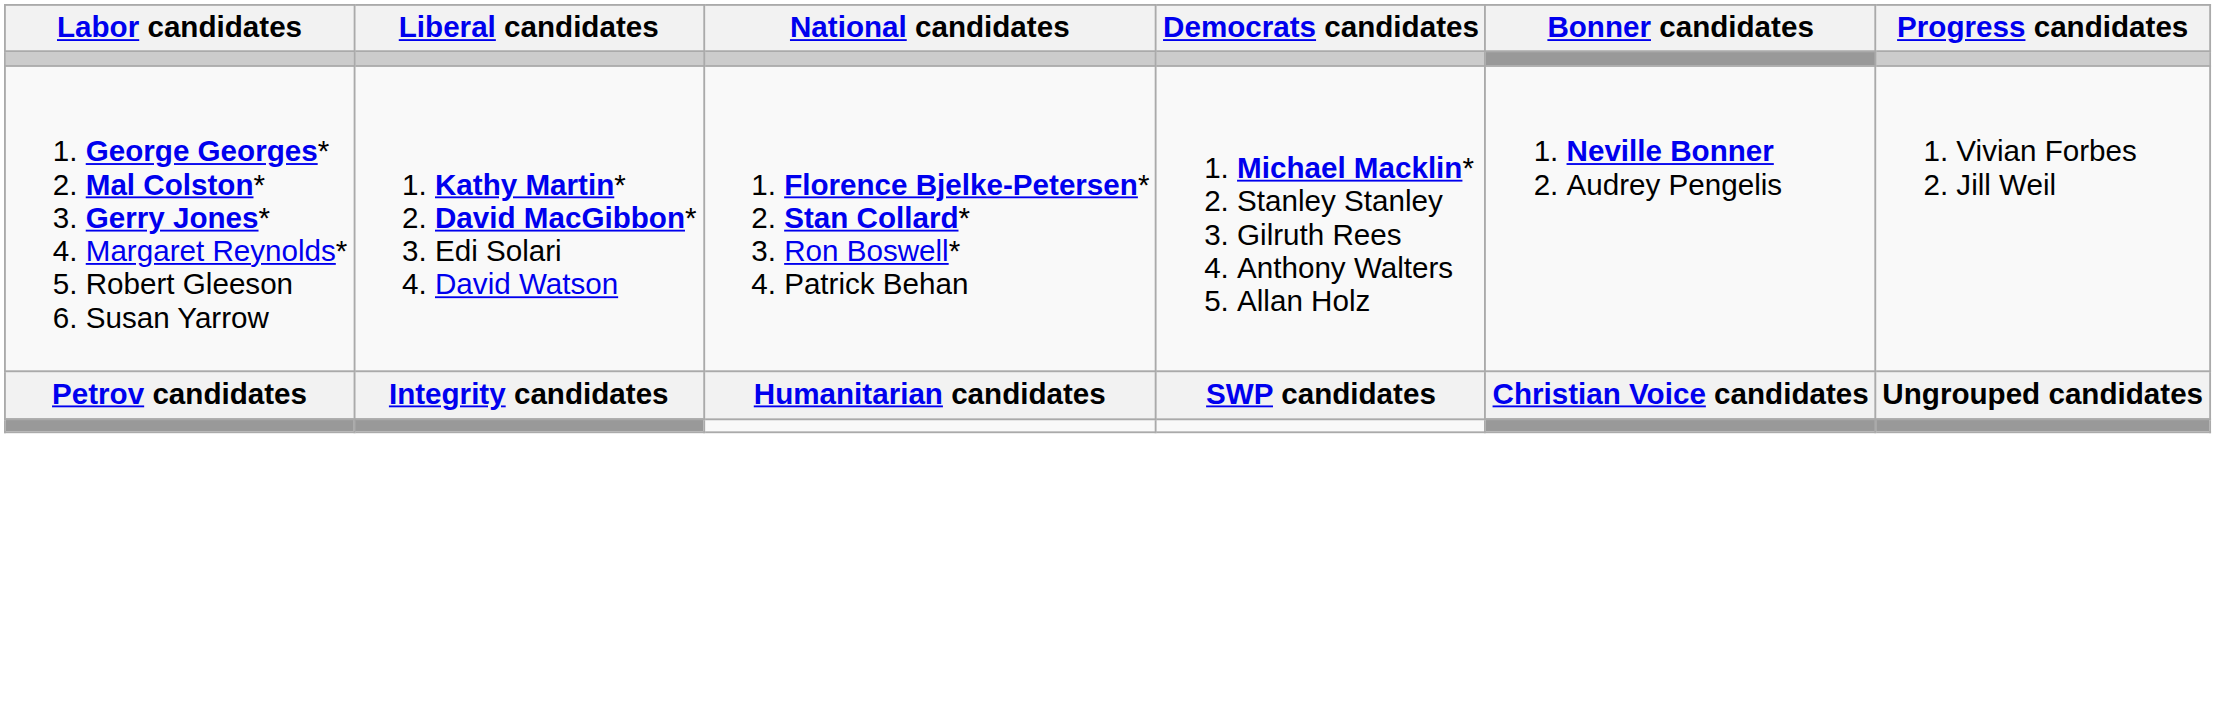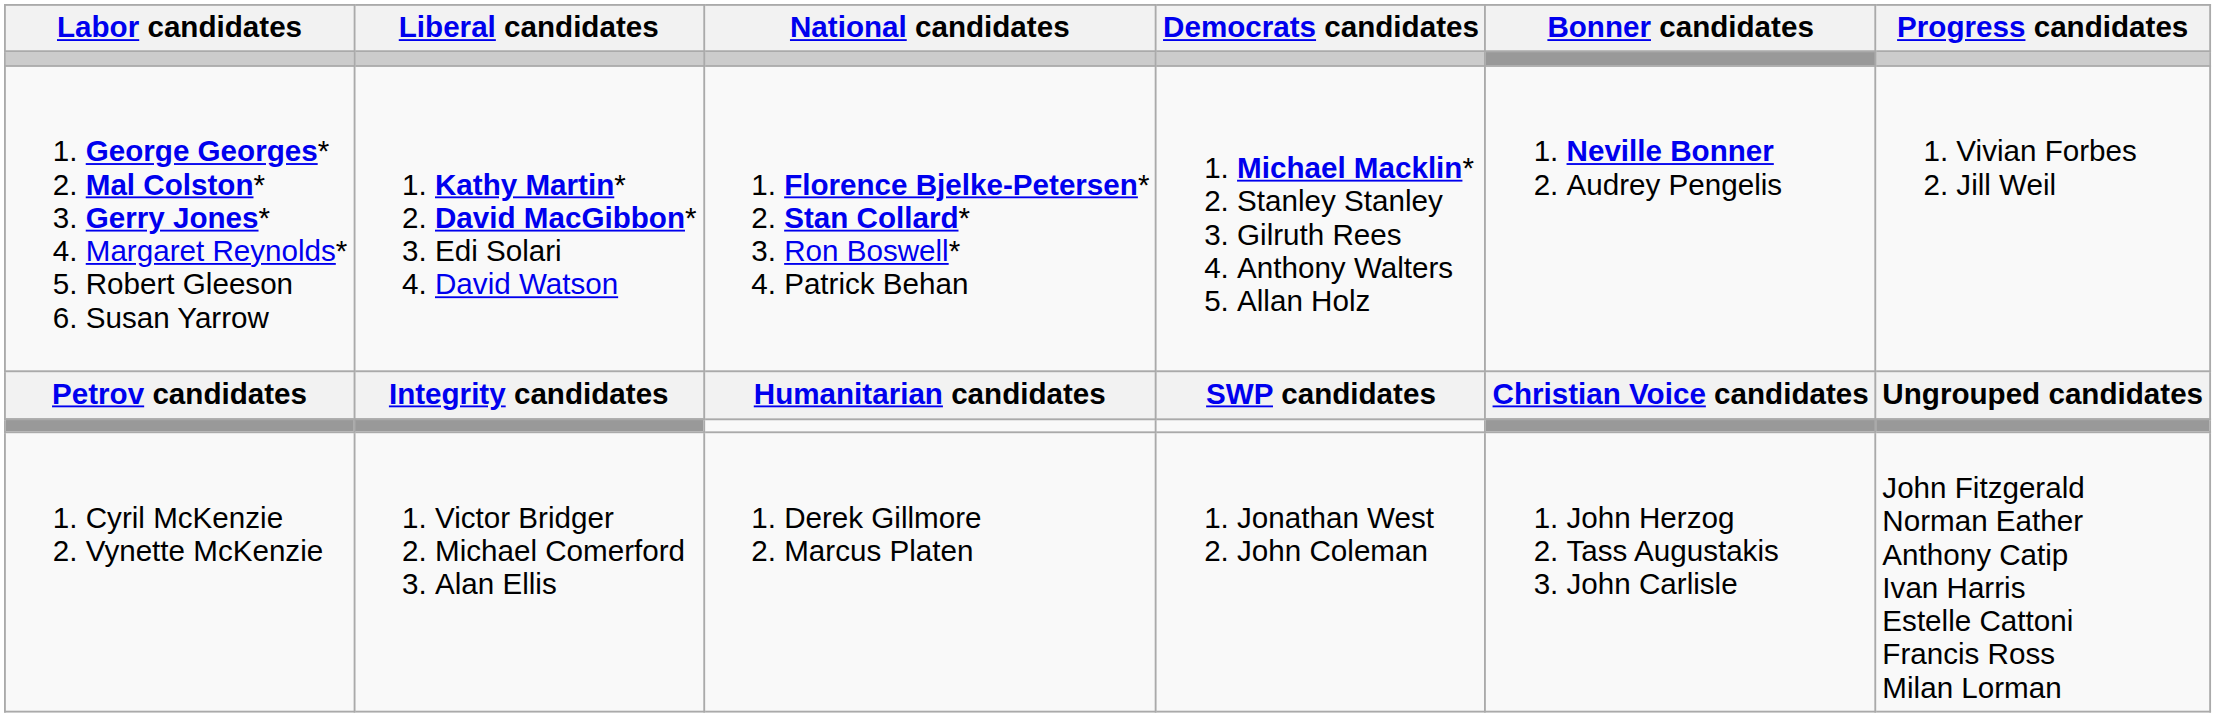+ row: (180, 535)
